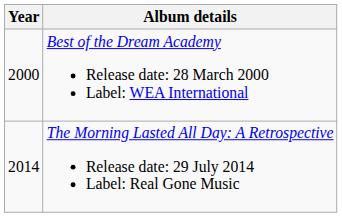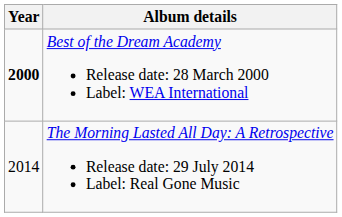(24, 75) normal -> (24, 75) bold
